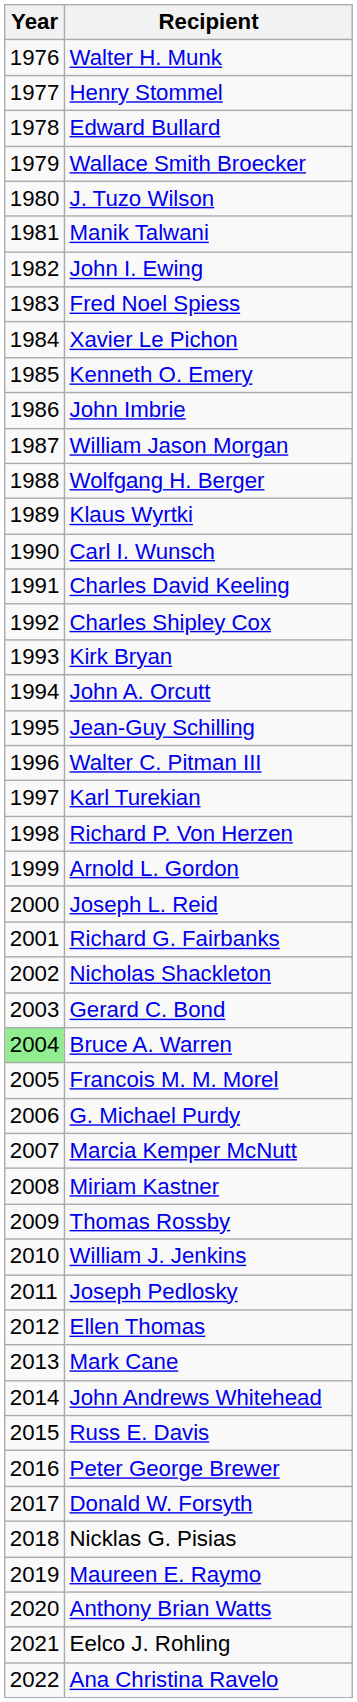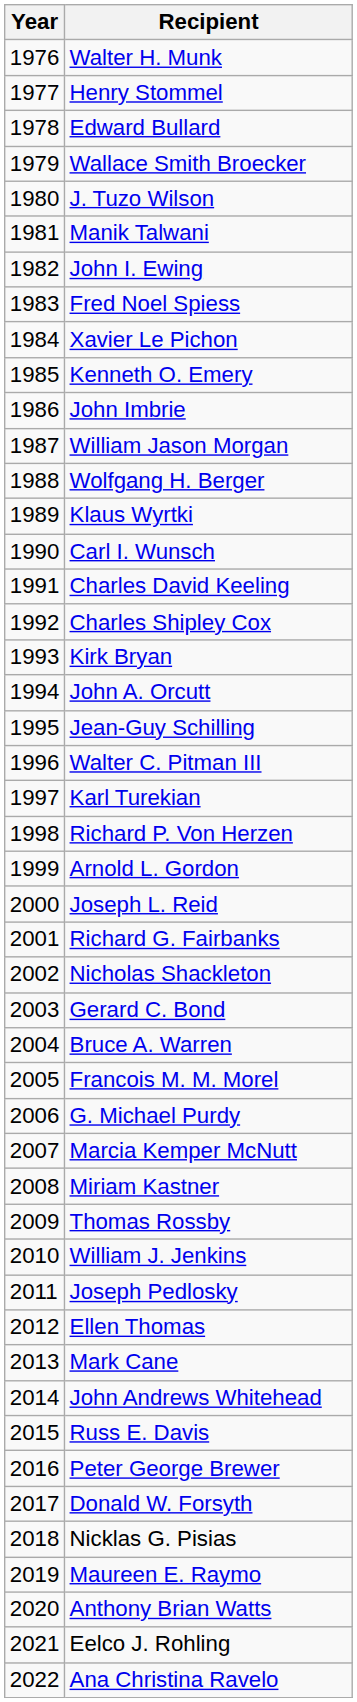(35, 1045) lightgreen background -> (35, 1045) no background
